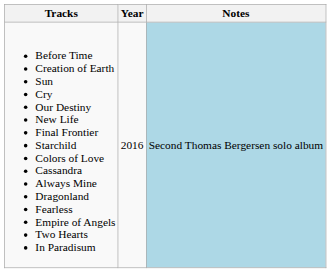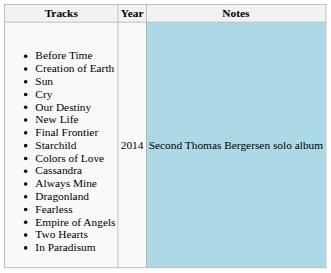(132, 145) 2016 -> (132, 145) 2014
